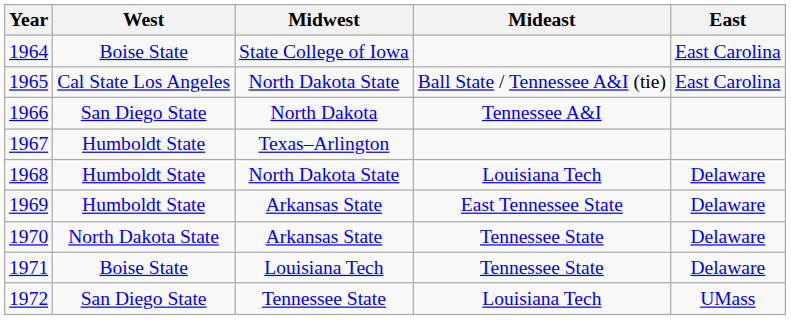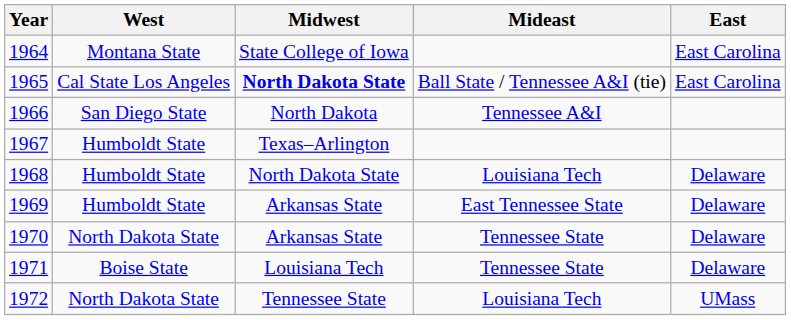(144, 50) Boise State -> (144, 50) Montana State
(324, 81) normal -> (324, 81) bold
(144, 298) San Diego State -> (144, 298) North Dakota State
